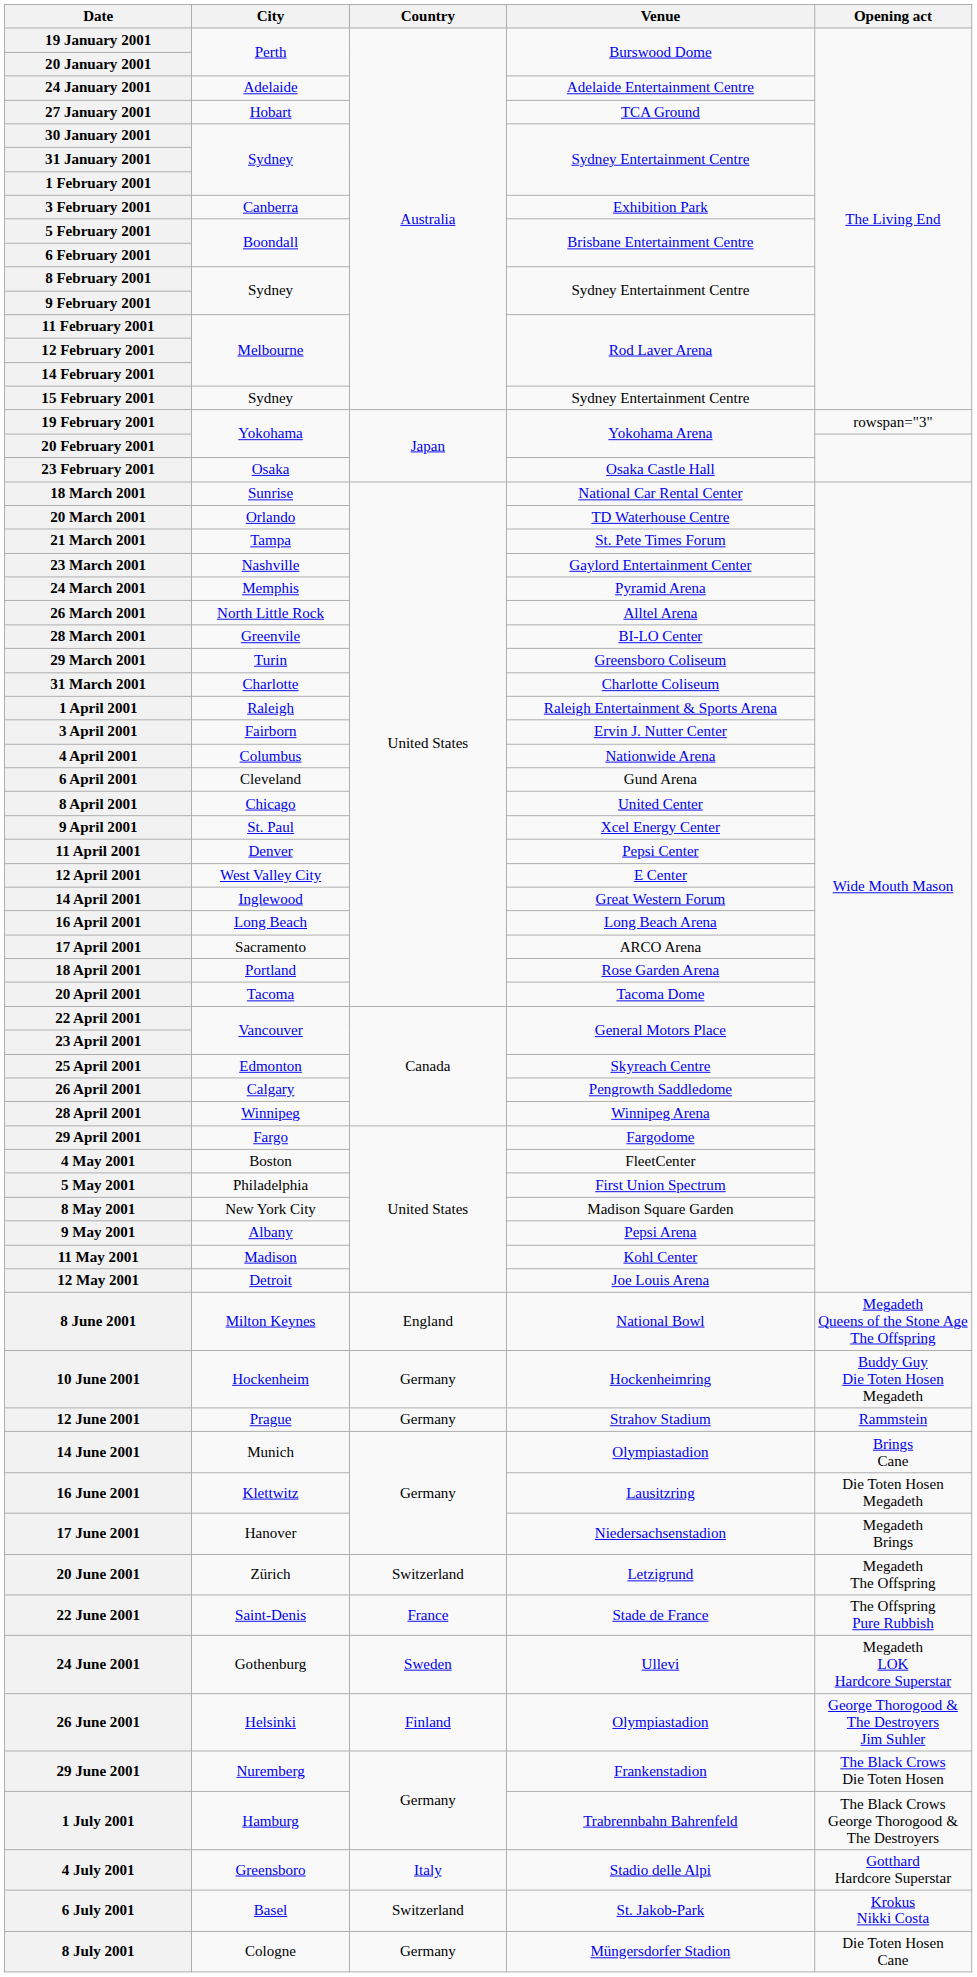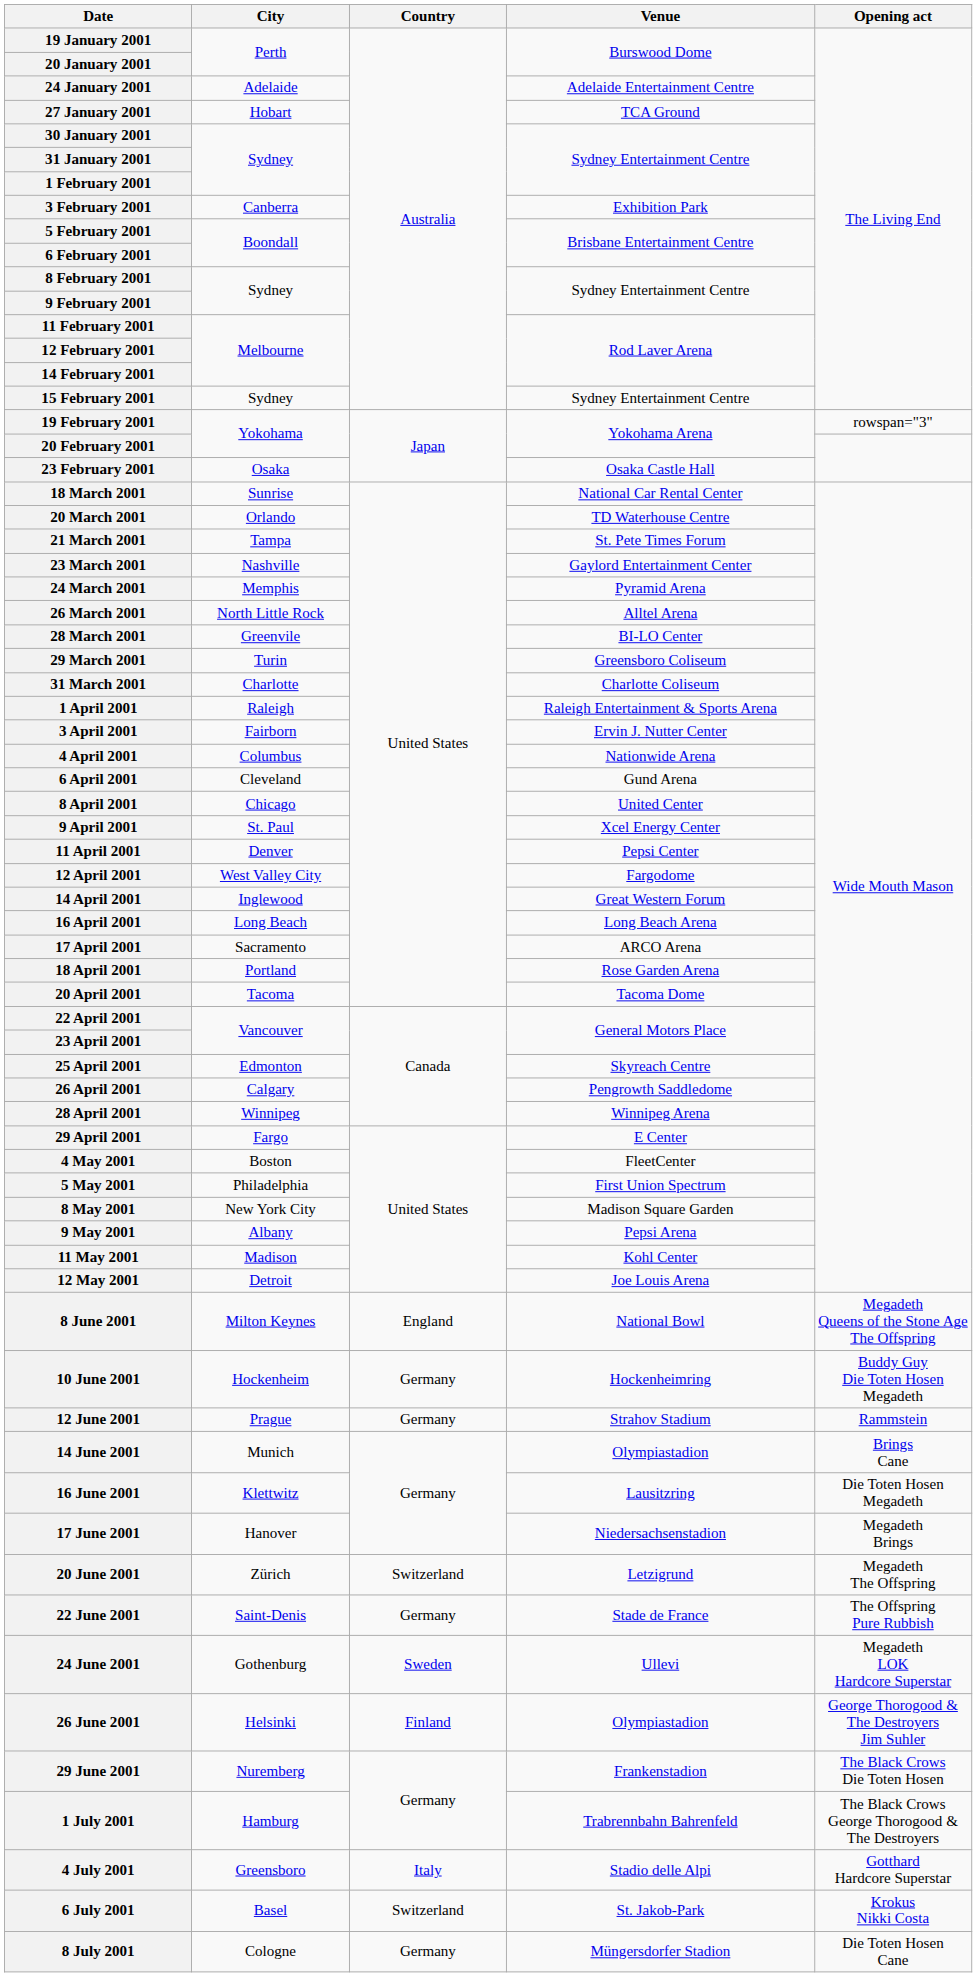(660, 875) E Center -> (660, 875) Fargodome
(660, 1137) Fargodome -> (660, 1137) E Center
(428, 1615) France -> (428, 1615) Germany
